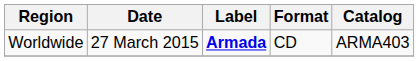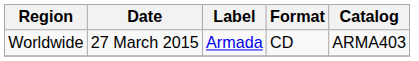(236, 42) bold -> (234, 42) normal
